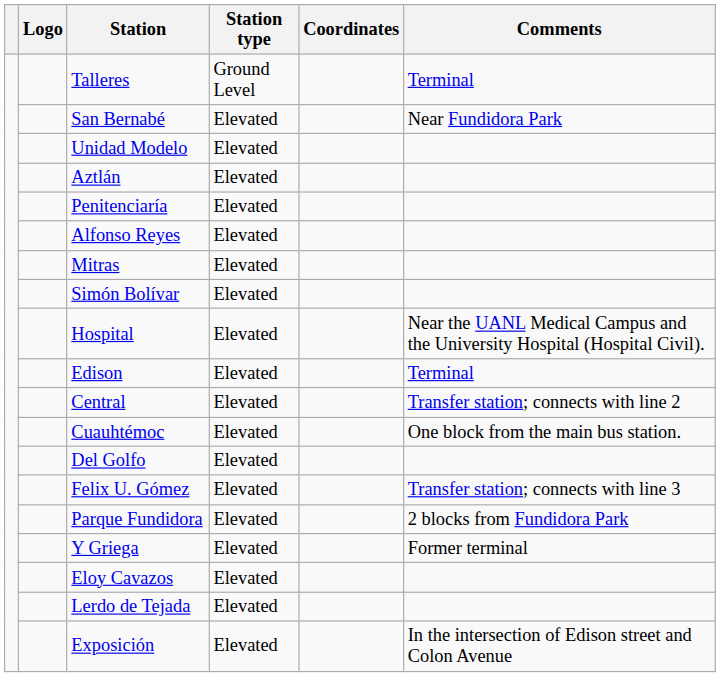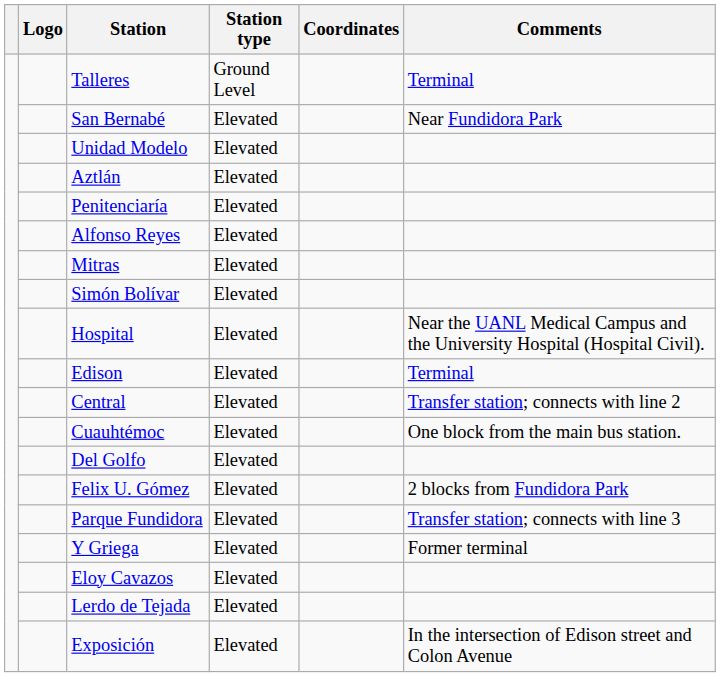(544, 489) Transfer station; connects with line 3 -> (518, 489) 2 blocks from Fundidora Park
(518, 518) 2 blocks from Fundidora Park -> (544, 518) Transfer station; connects with line 3
